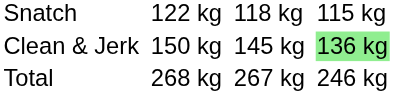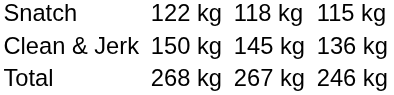(352, 46) lightgreen background -> (352, 46) no background
